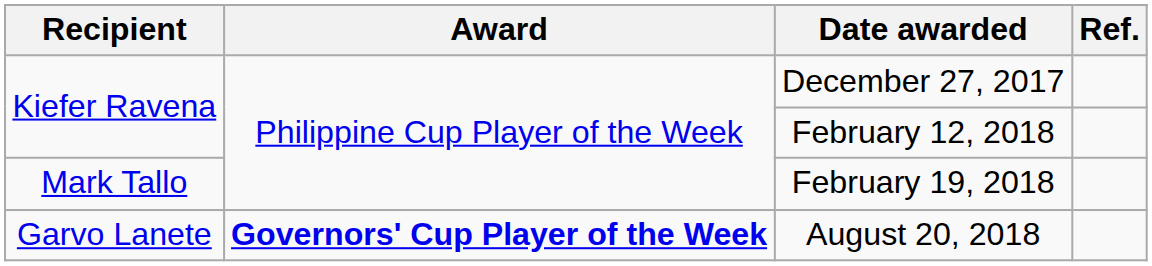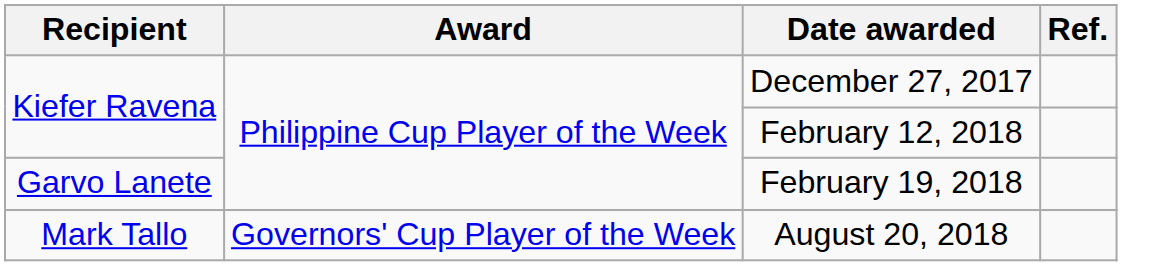(114, 183) Mark Tallo -> (114, 183) Garvo Lanete
(114, 234) Garvo Lanete -> (114, 234) Mark Tallo
(499, 234) bold -> (483, 234) normal
